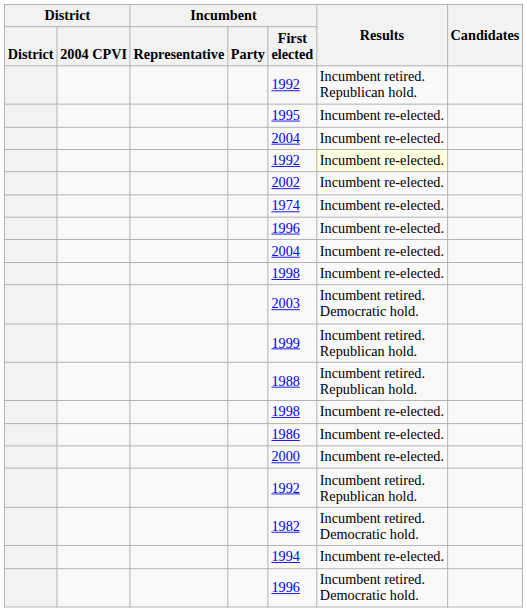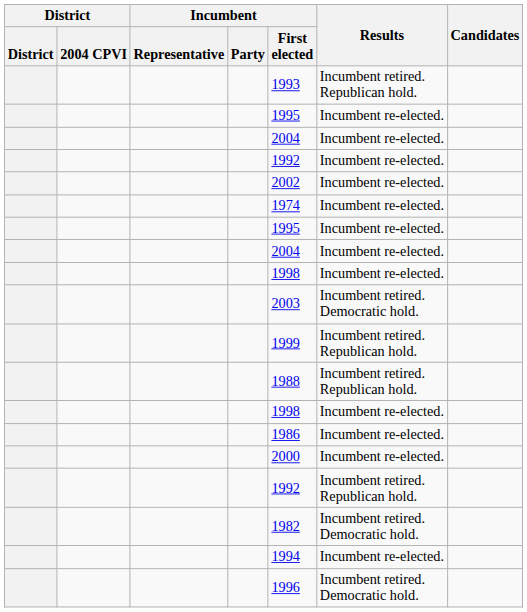(286, 84) 1992 -> (286, 84) 1993
(382, 160) lightyellow background -> (382, 160) no background
(286, 228) 1996 -> (286, 228) 1995
